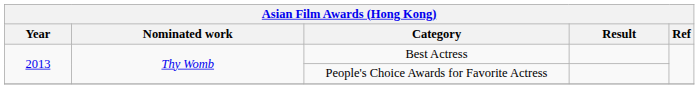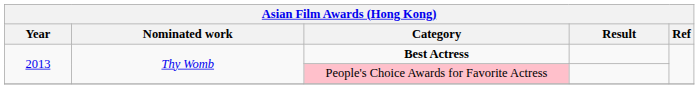(437, 53) normal -> (437, 53) bold
(437, 73) no background -> (437, 73) pink background
